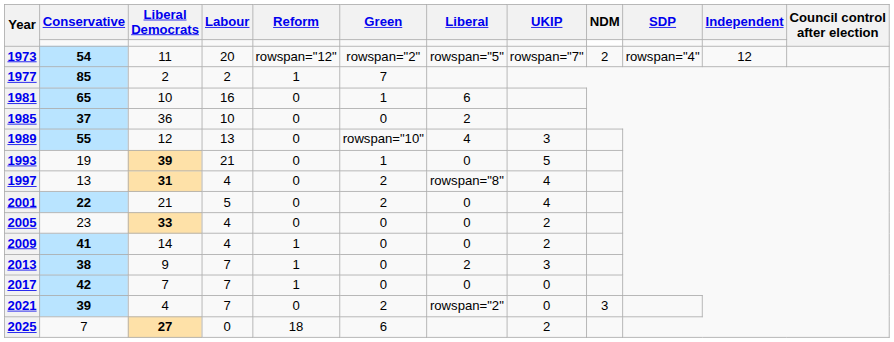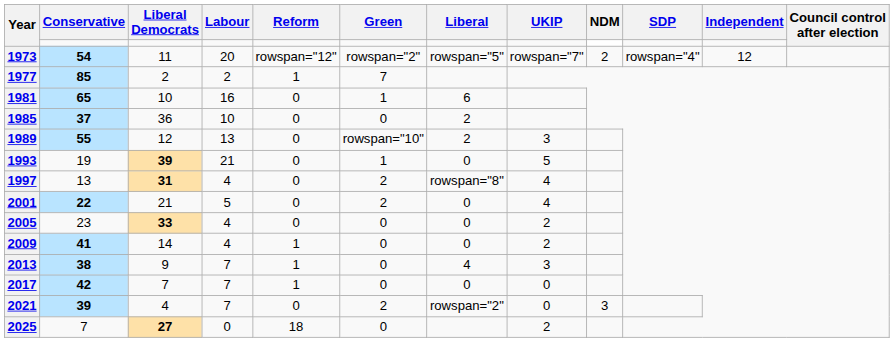(467, 139) 4 -> (467, 139) 2
(467, 264) 2 -> (467, 264) 4
(383, 327) 6 -> (383, 327) 0
